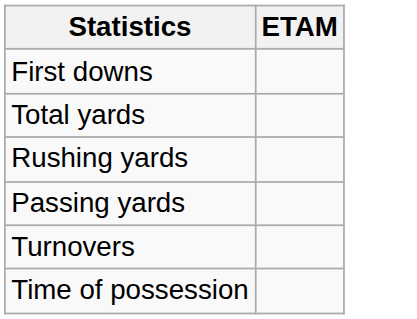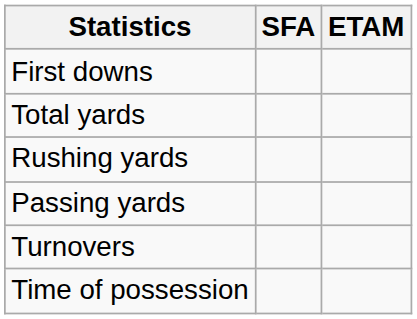+ column: (288, 27)
